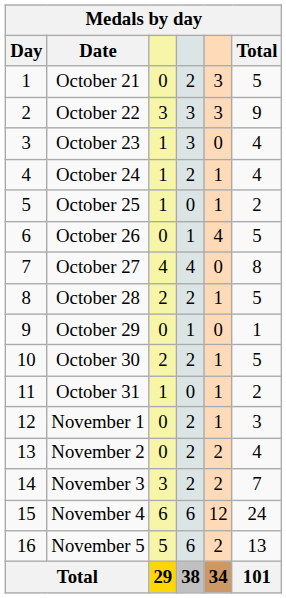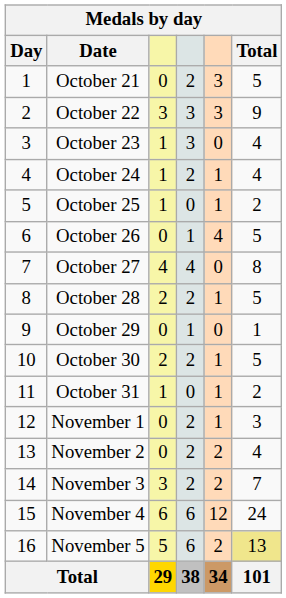(257, 546) no background -> (257, 546) khaki background
